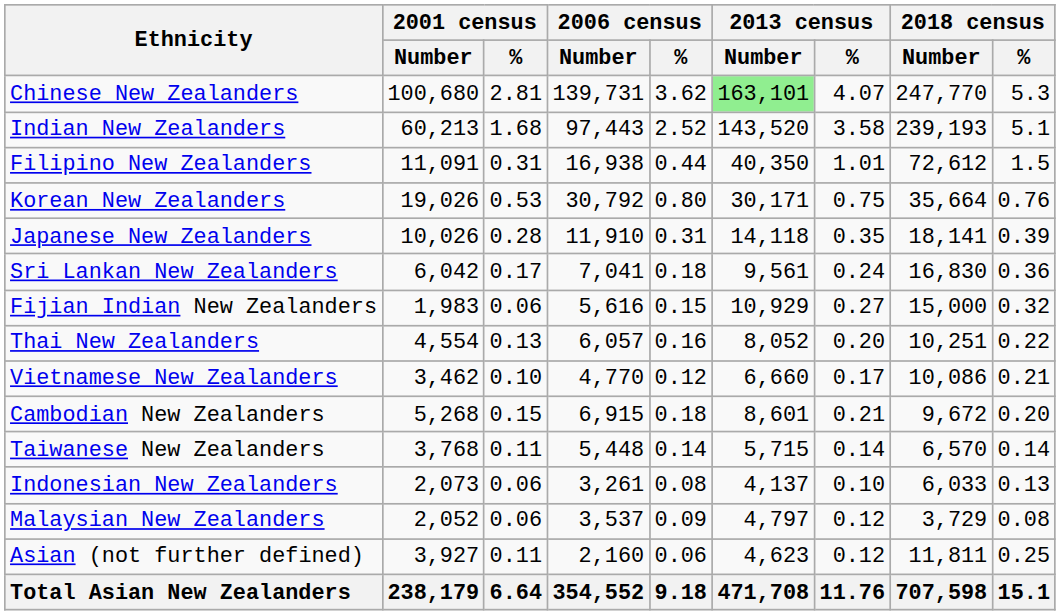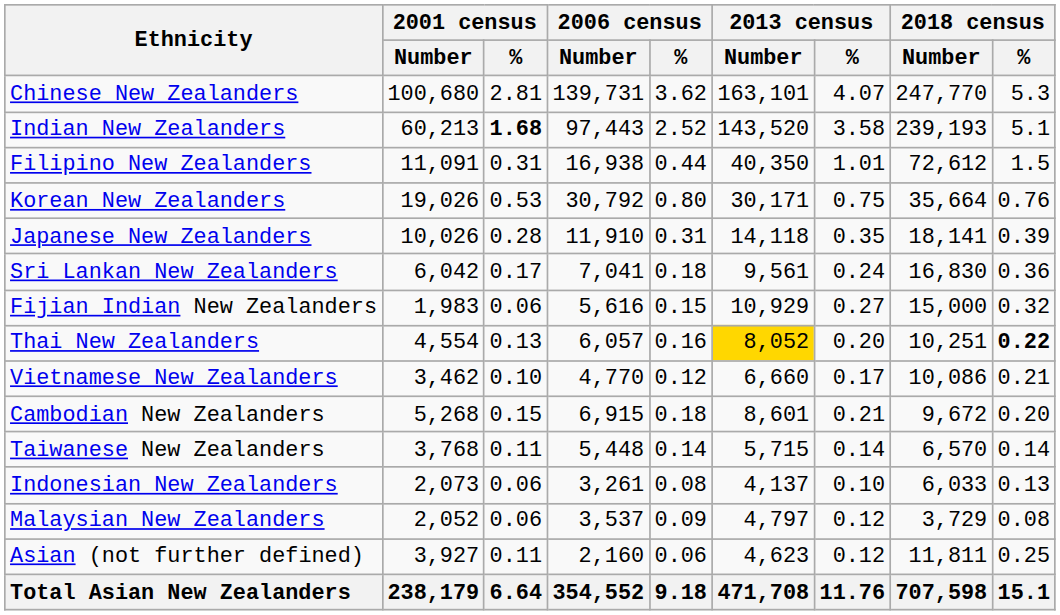(763, 94) lightgreen background -> (763, 94) no background
(516, 129) normal -> (516, 129) bold
(776, 343) no background -> (776, 343) gold background
(1024, 343) normal -> (1024, 343) bold
